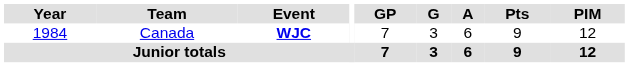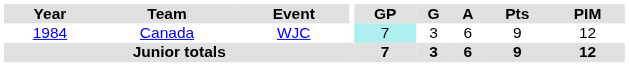(294, 33) bold -> (294, 33) normal
(385, 33) no background -> (385, 33) paleturquoise background
